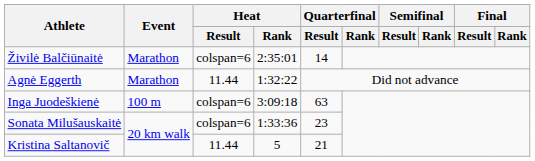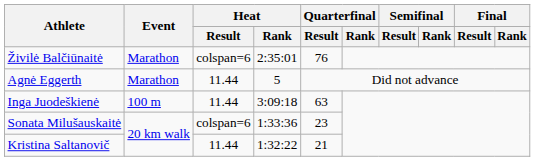(321, 58) 14 -> (321, 58) 76
(277, 80) 1:32:22 -> (277, 80) 5
(223, 102) colspan=6 -> (223, 102) 11.44
(277, 145) 5 -> (277, 145) 1:32:22
